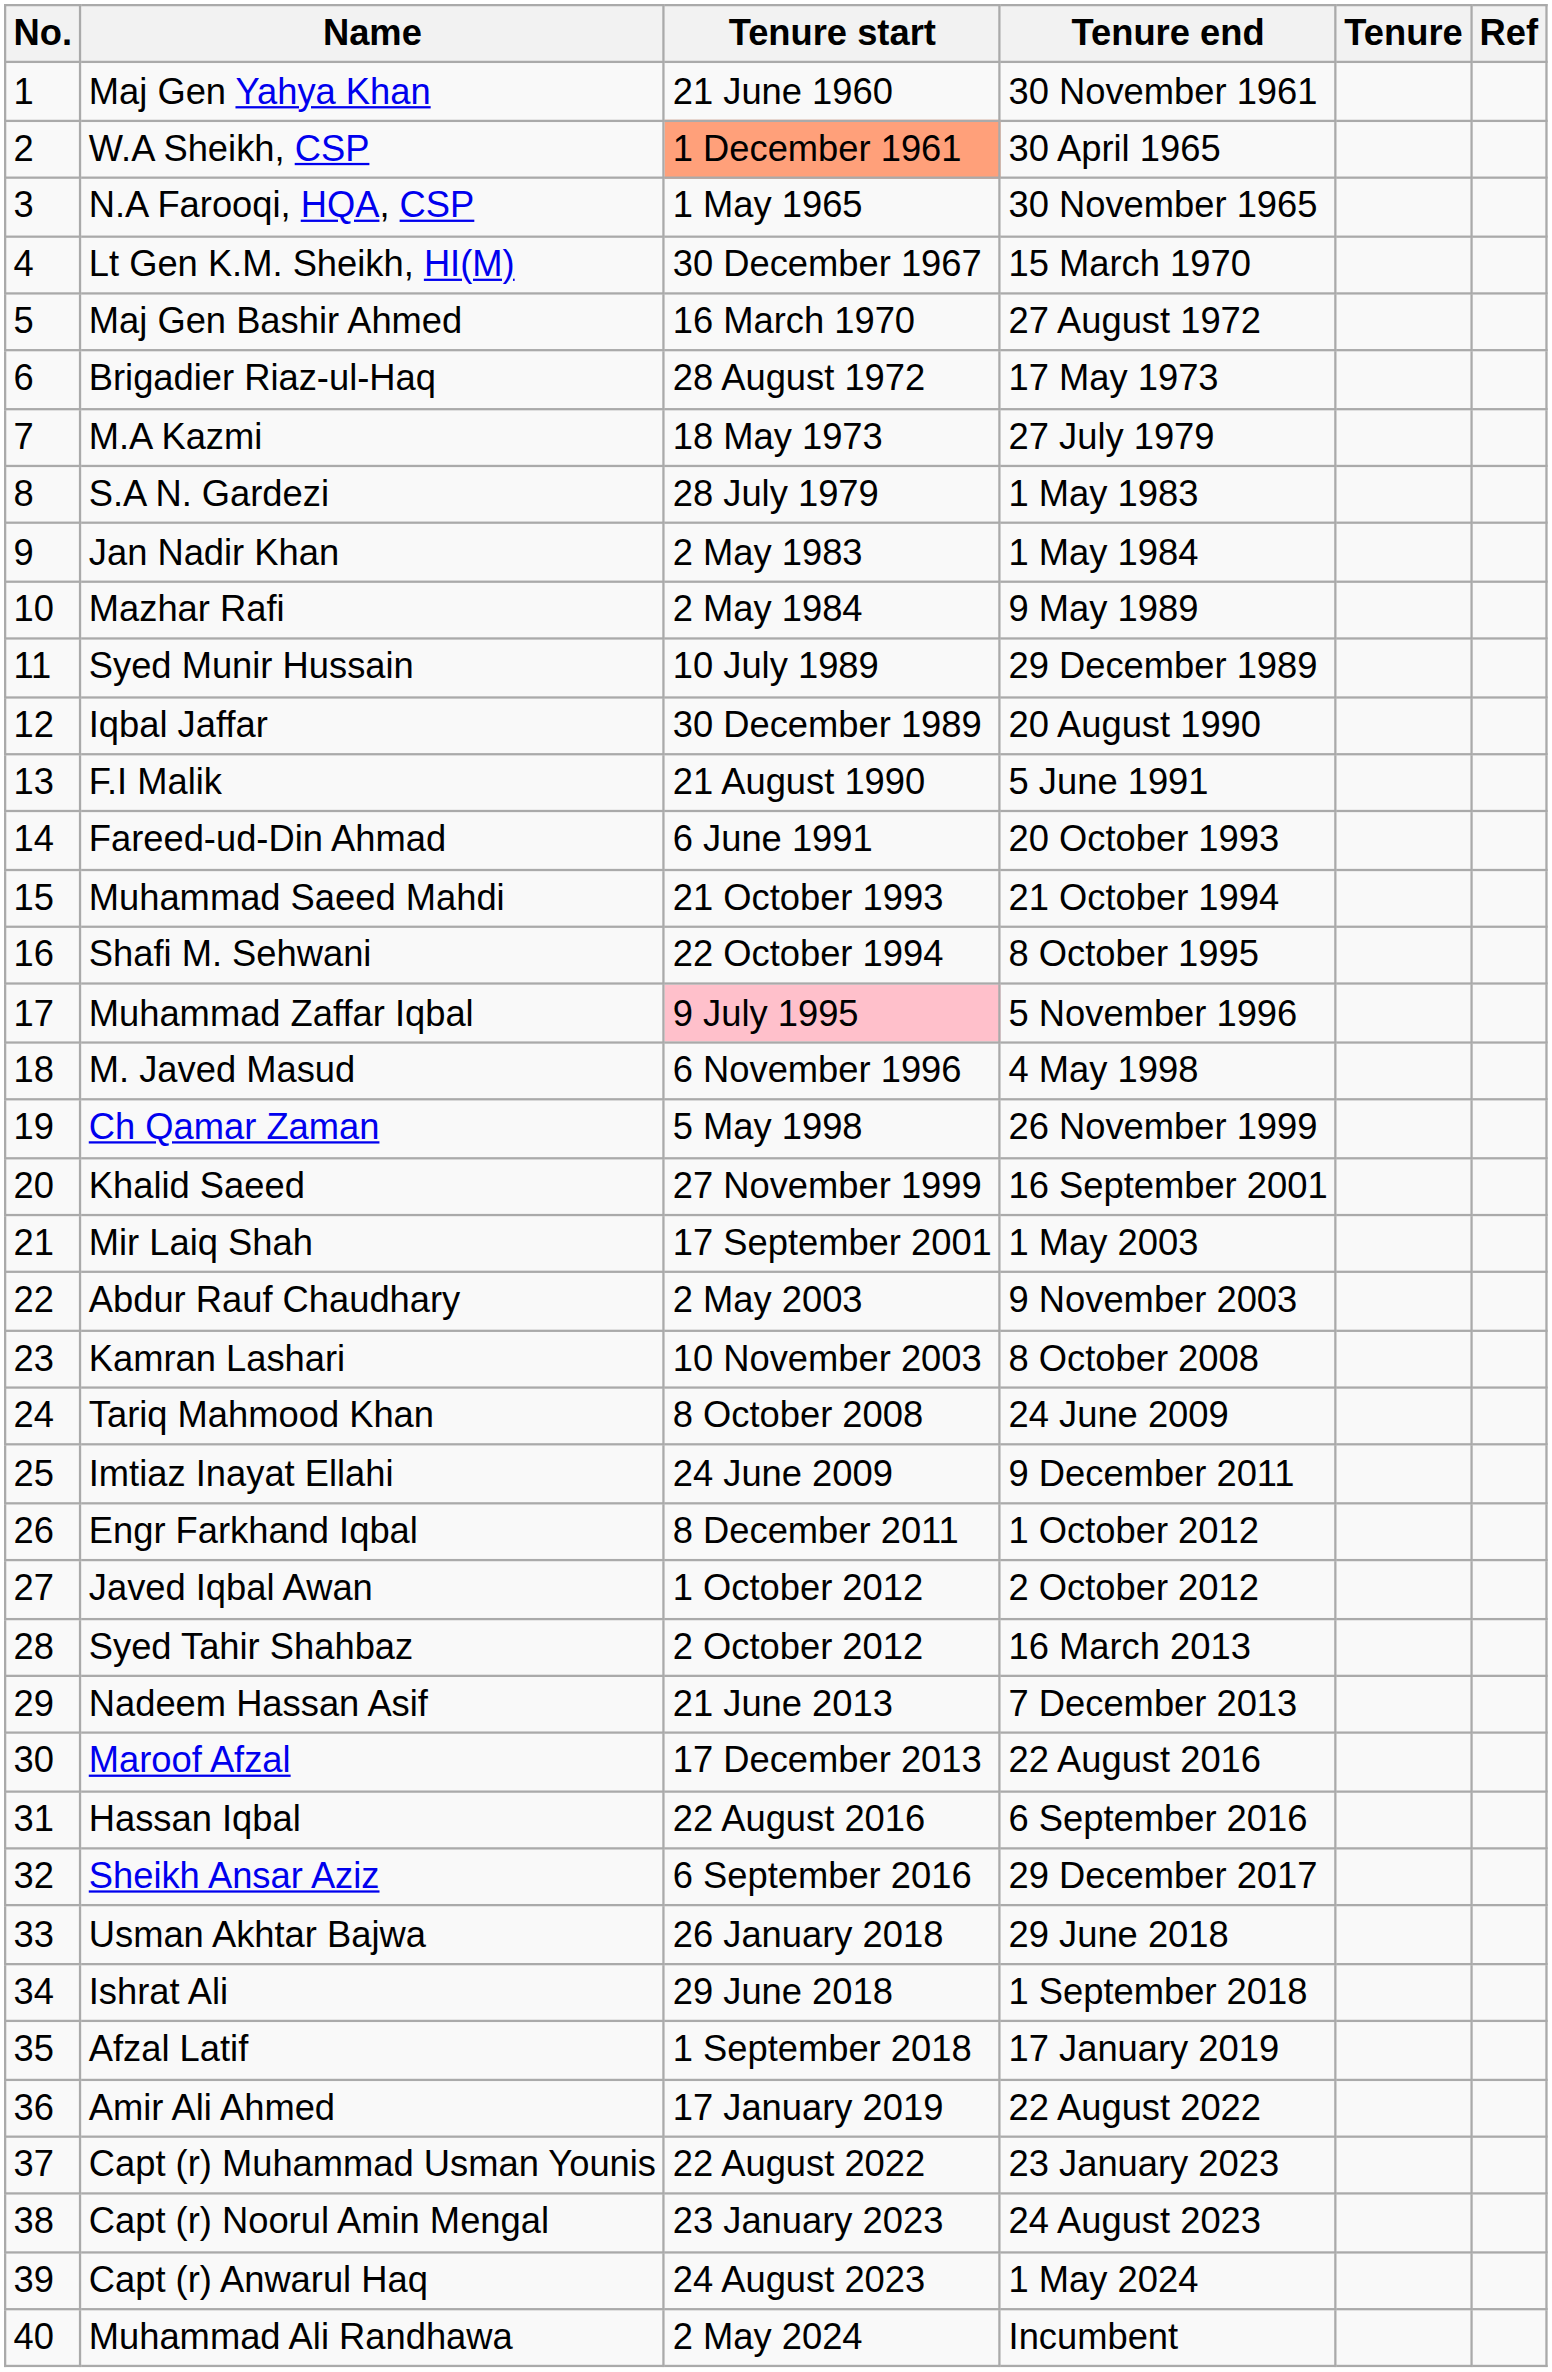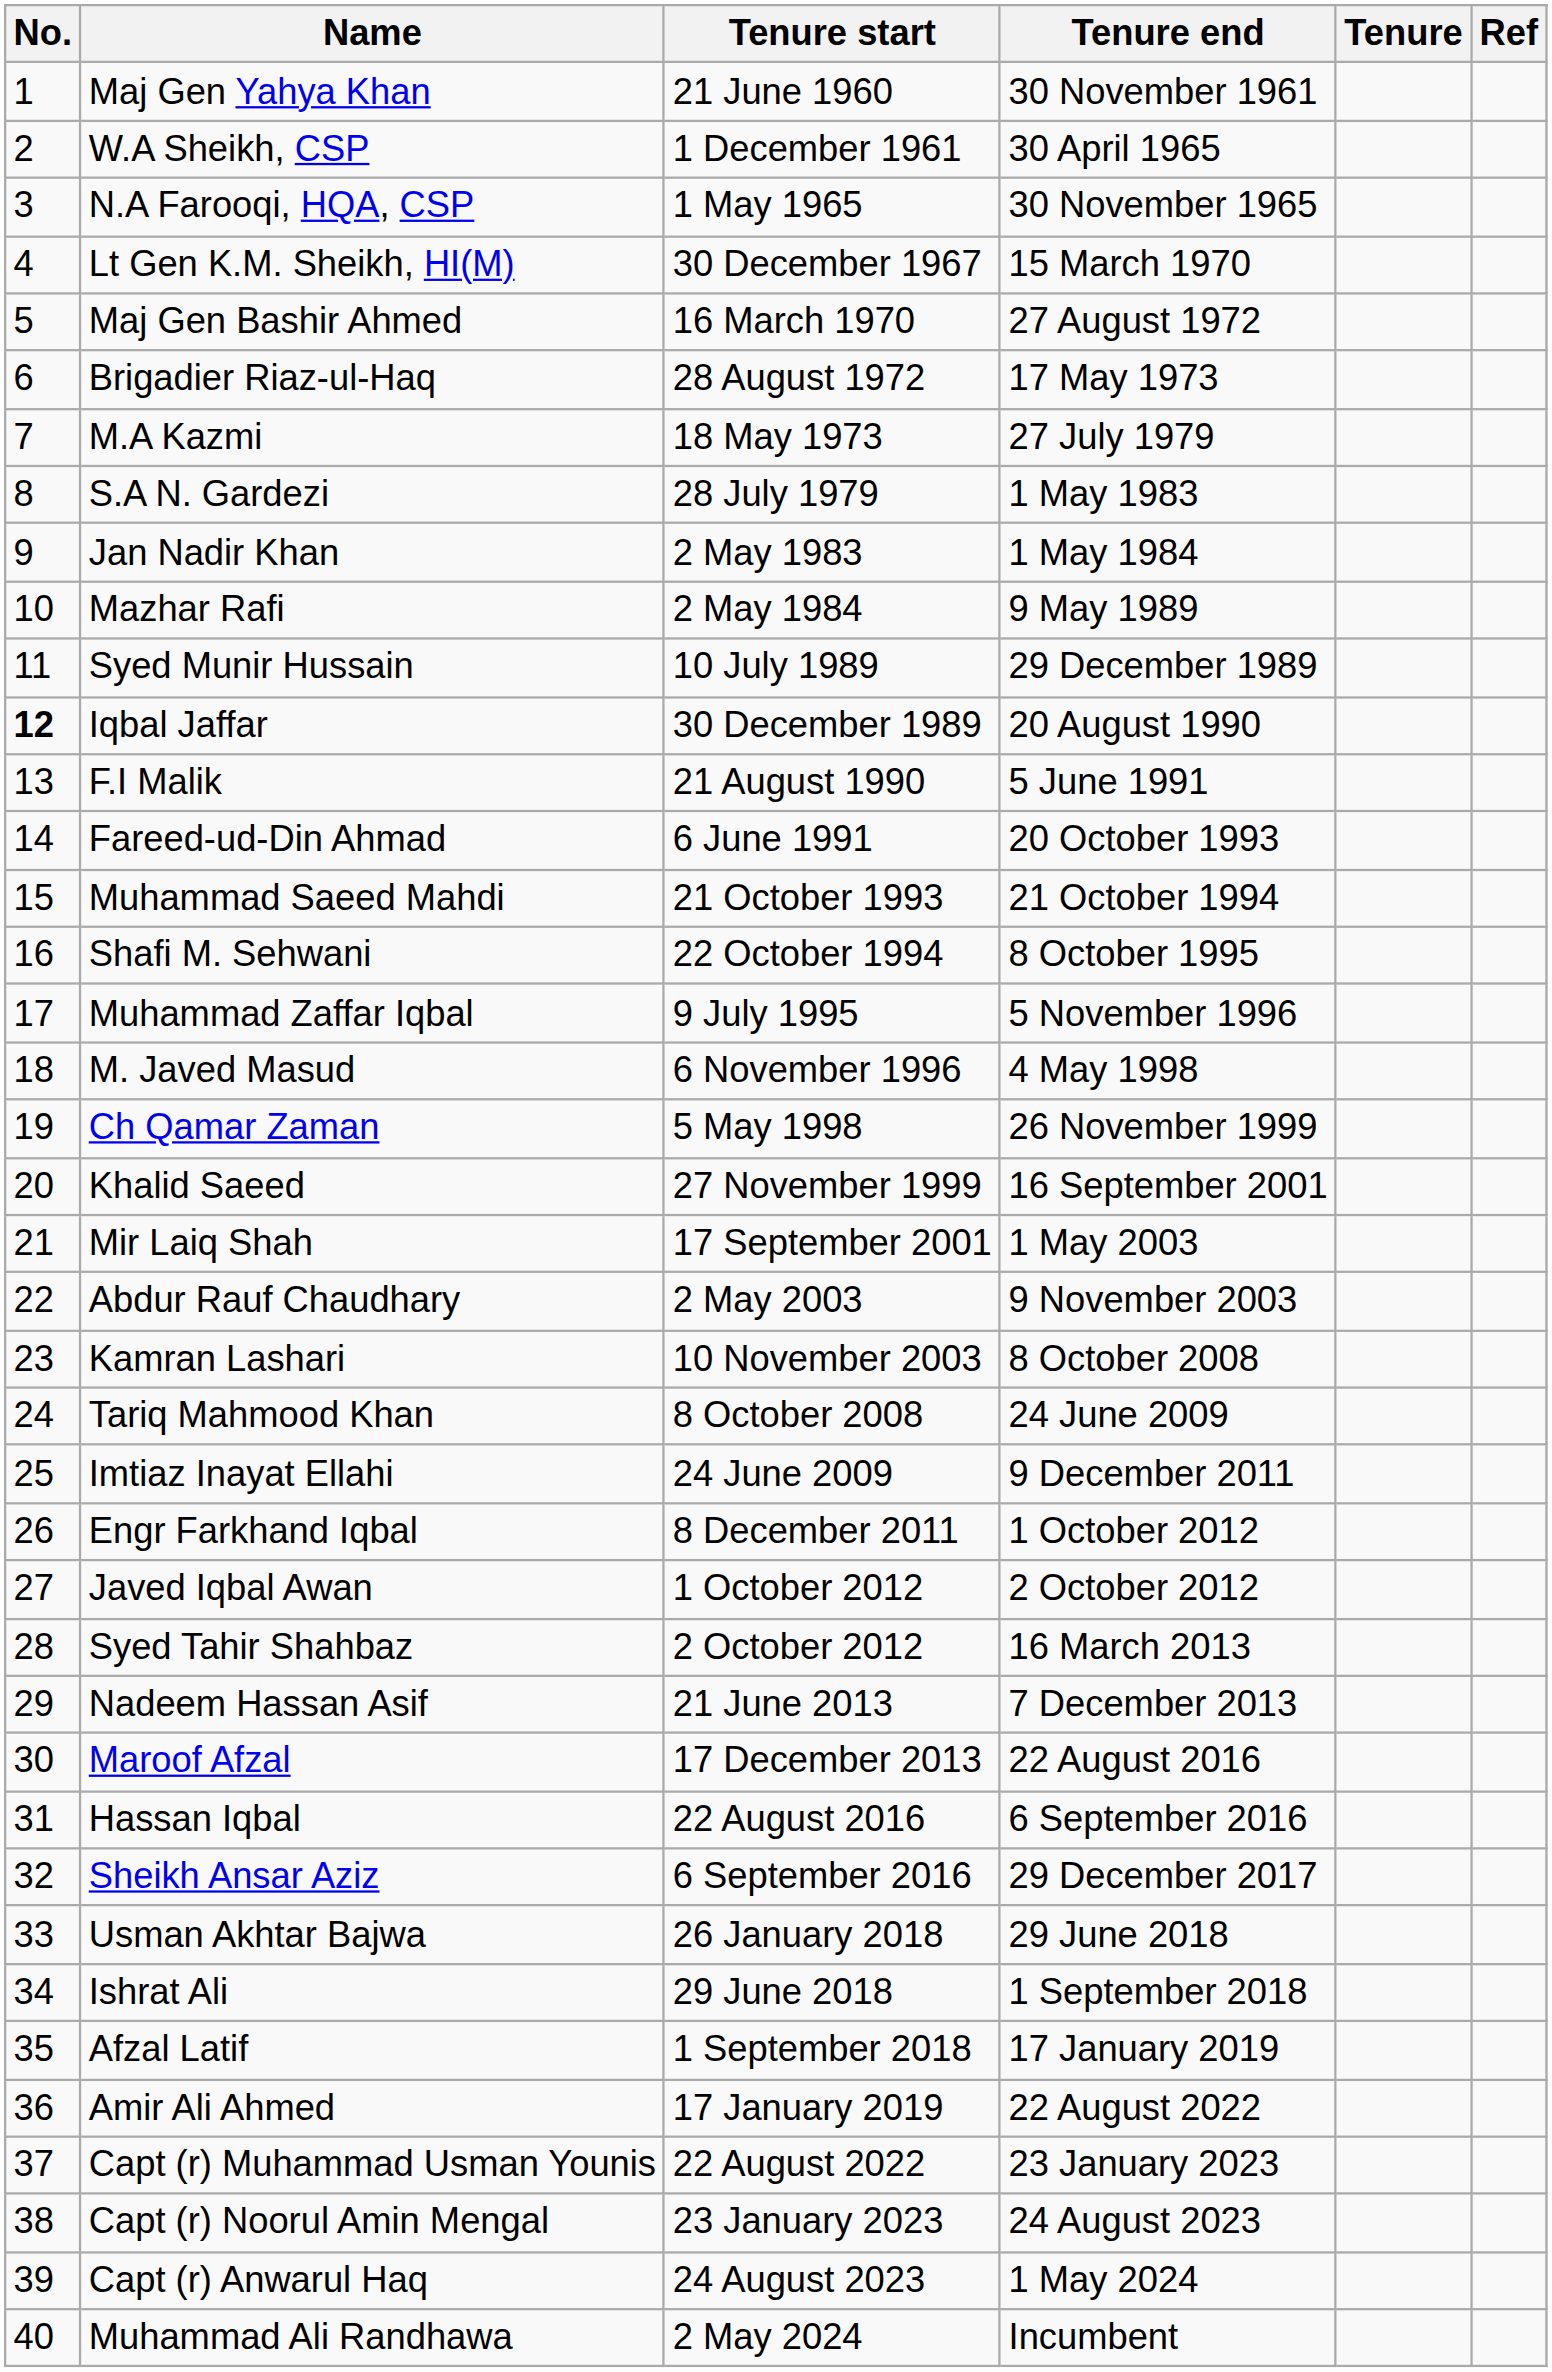(817, 148) lightsalmon background -> (817, 148) no background
(34, 724) normal -> (34, 724) bold
(766, 1012) pink background -> (766, 1012) no background
